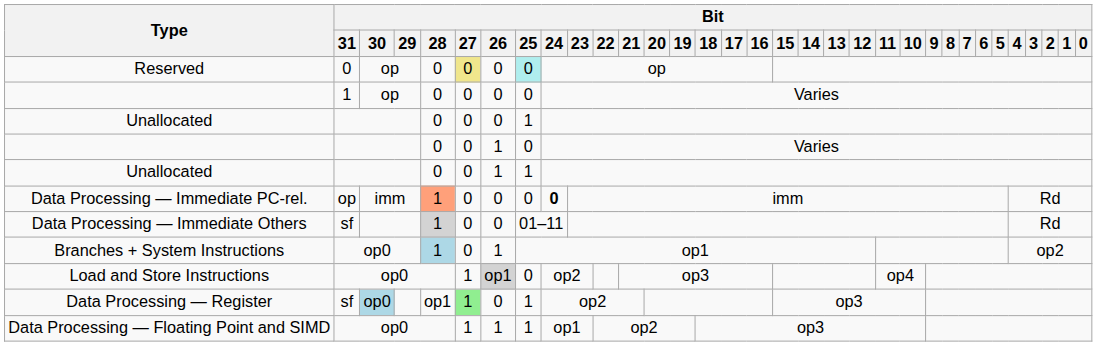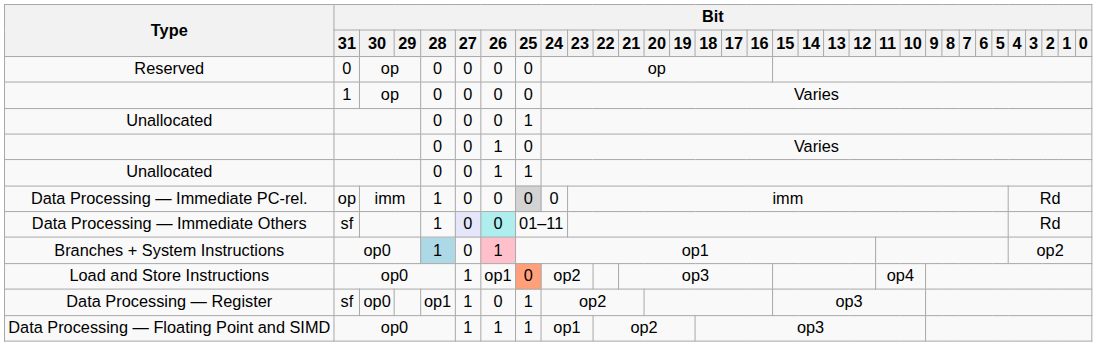(468, 69) khaki background -> (468, 69) no background
(528, 69) paleturquoise background -> (528, 69) no background
(438, 198) lightsalmon background -> (438, 198) no background
(528, 198) no background -> (528, 198) lightgrey background
(554, 198) bold -> (554, 198) normal
(438, 224) lightgrey background -> (438, 224) no background
(468, 224) no background -> (468, 224) lavender background
(498, 224) no background -> (498, 224) paleturquoise background
(498, 250) no background -> (498, 250) pink background
(498, 276) lightgrey background -> (498, 276) no background
(528, 276) no background -> (528, 276) lightsalmon background
(377, 302) lightblue background -> (377, 302) no background
(468, 302) lightgreen background -> (468, 302) no background
